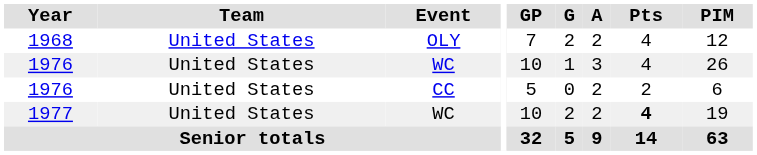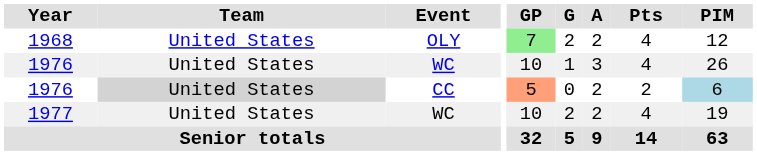(531, 41) no background -> (531, 41) lightgreen background
(242, 90) no background -> (242, 90) lightgrey background
(531, 90) no background -> (531, 90) lightsalmon background
(717, 90) no background -> (717, 90) lightblue background
(646, 114) bold -> (646, 114) normal
